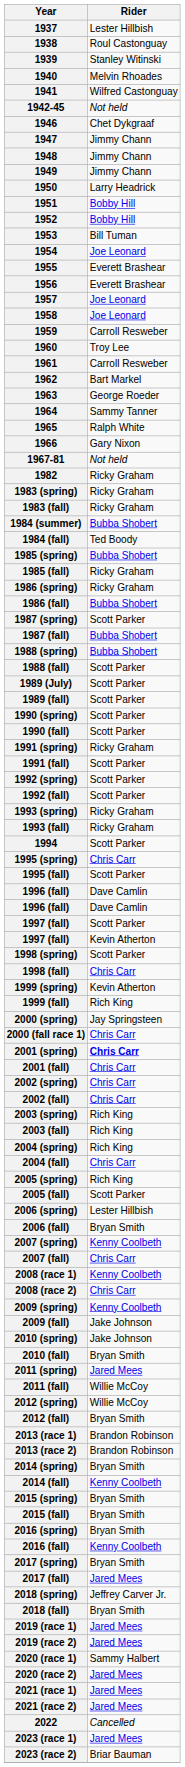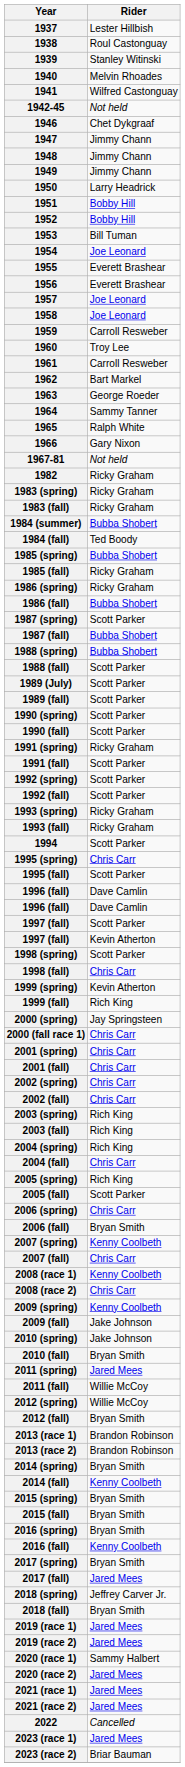(114, 1051) bold -> (113, 1051) normal
(121, 1211) Lester Hillbish -> (113, 1211) Chris Carr
